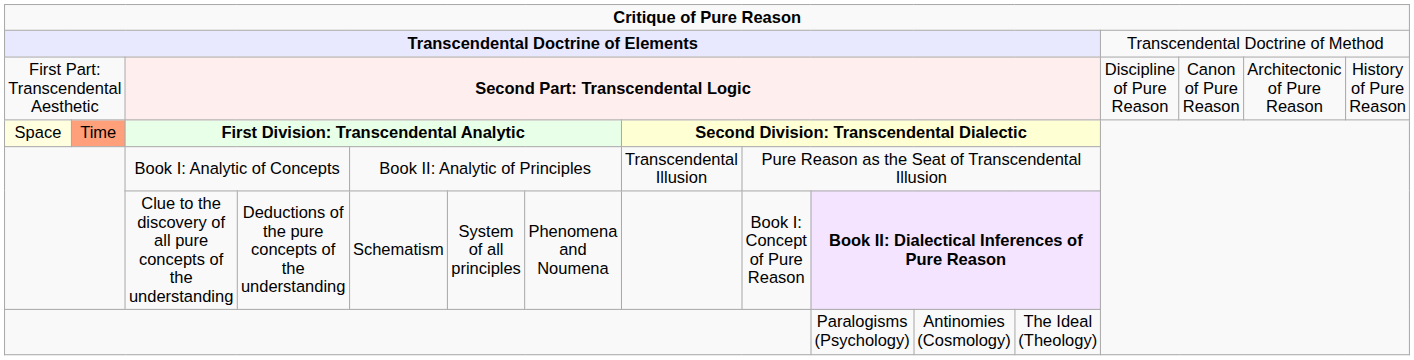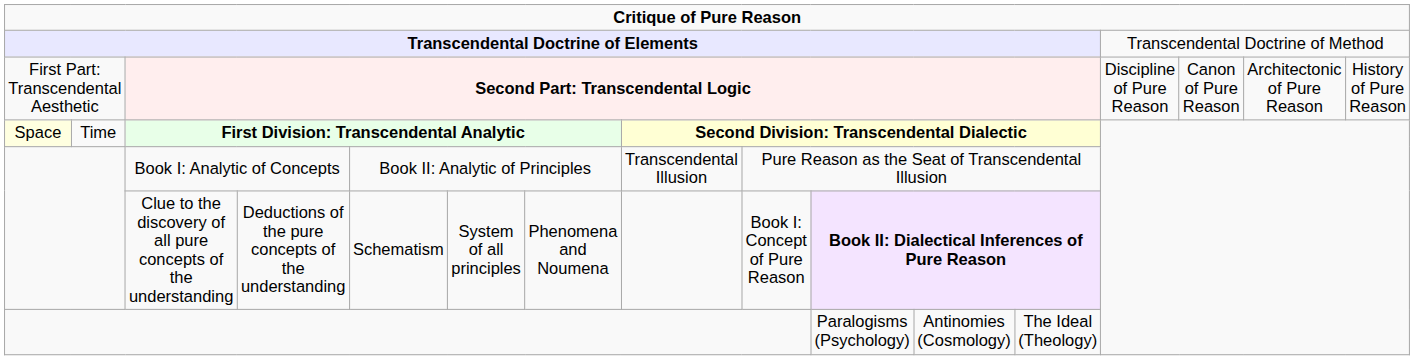(98, 133) lightsalmon background -> (98, 133) no background
